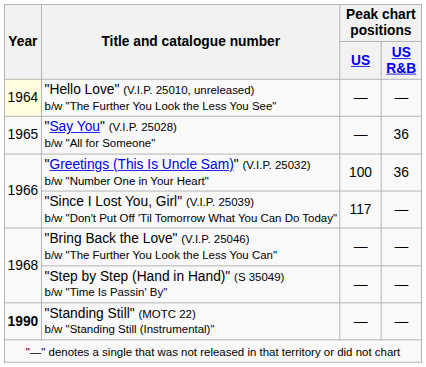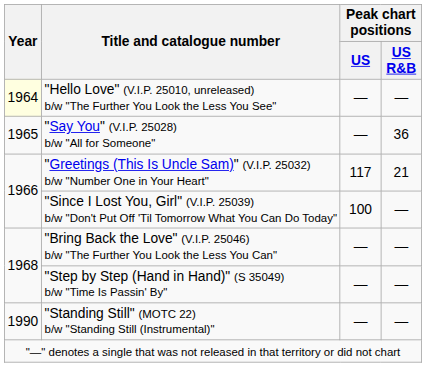(361, 172) 100 -> (361, 172) 117
(401, 172) 36 -> (401, 172) 21
(361, 209) 117 -> (361, 209) 100
(23, 321) bold -> (23, 321) normal
